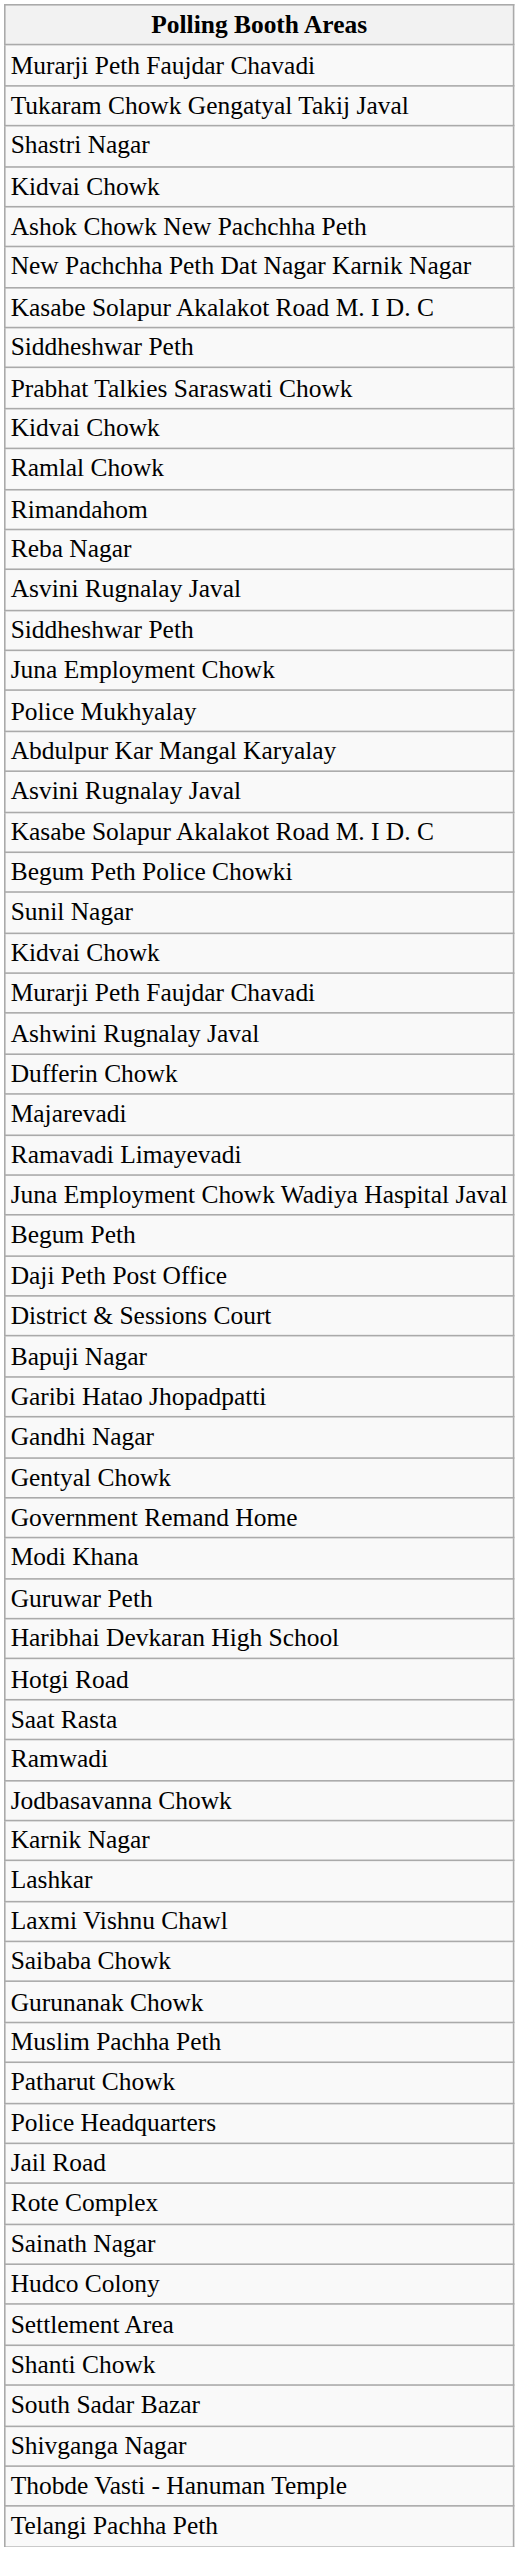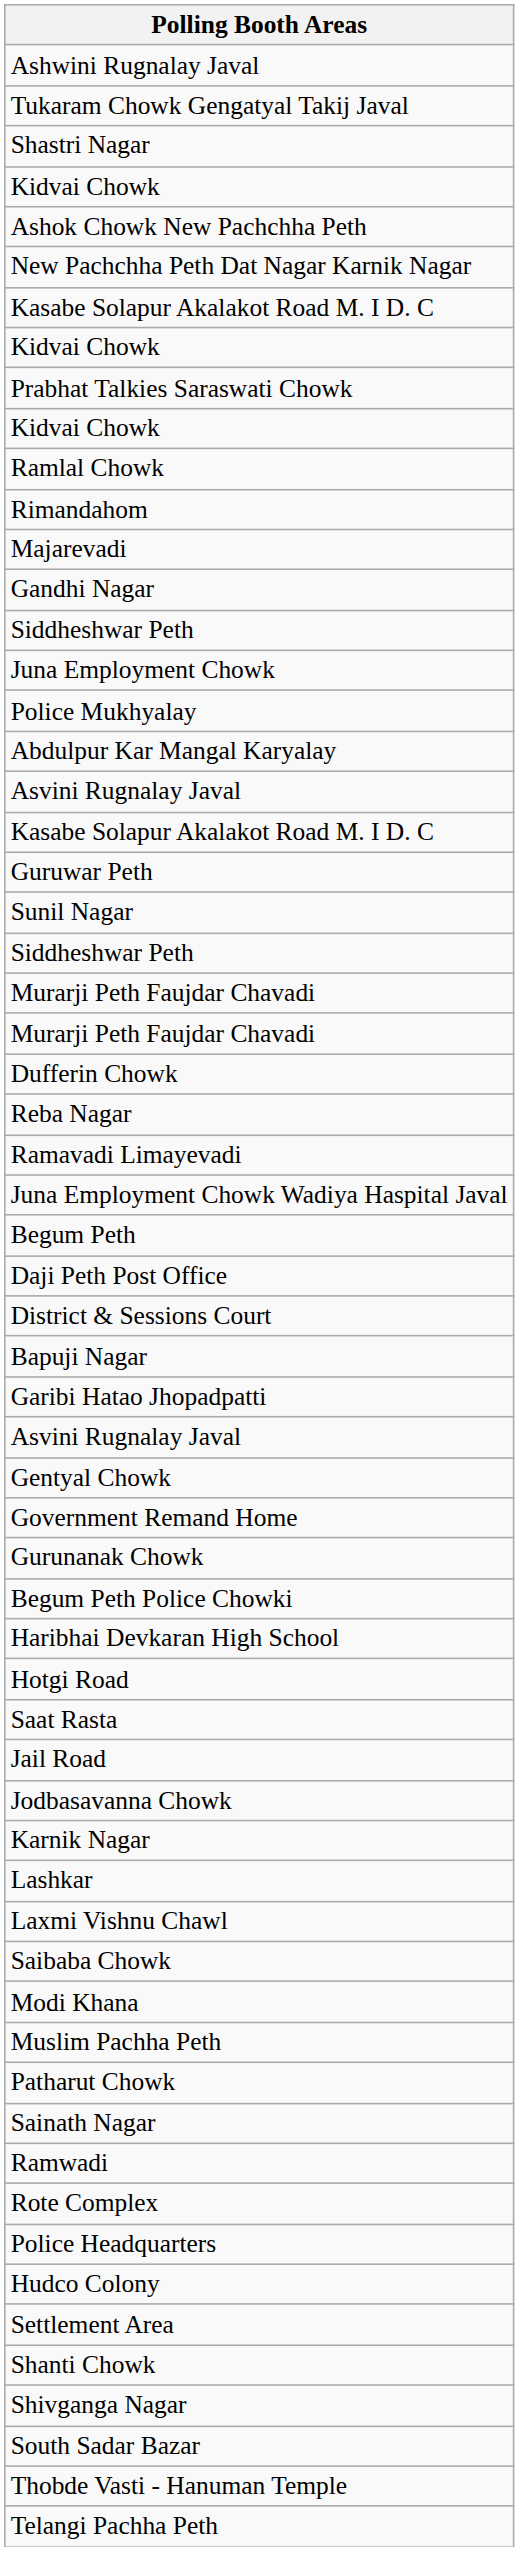(163, 65) Murarji Peth Faujdar Chavadi -> (135, 65) Ashwini Rugnalay Javal
(102, 347) Siddheshwar Peth -> (85, 347) Kidvai Chowk
(71, 549) Reba Nagar -> (69, 549) Majarevadi
(126, 589) Asvini Rugnalay Javal -> (82, 589) Gandhi Nagar
(152, 871) Begum Peth Police Chowki -> (82, 871) Guruwar Peth
(85, 952) Kidvai Chowk -> (102, 952) Siddheshwar Peth
(135, 1033) Ashwini Rugnalay Javal -> (163, 1033) Murarji Peth Faujdar Chavadi
(69, 1114) Majarevadi -> (71, 1114) Reba Nagar
(82, 1436) Gandhi Nagar -> (126, 1436) Asvini Rugnalay Javal
(75, 1557) Modi Khana -> (107, 1557) Gurunanak Chowk
(82, 1598) Guruwar Peth -> (152, 1598) Begum Peth Police Chowki
(59, 1759) Ramwadi -> (58, 1759) Jail Road
(107, 2001) Gurunanak Chowk -> (75, 2001) Modi Khana
(113, 2122) Police Headquarters -> (83, 2122) Sainath Nagar
(58, 2163) Jail Road -> (59, 2163) Ramwadi
(83, 2243) Sainath Nagar -> (113, 2243) Police Headquarters
(105, 2405) South Sadar Bazar -> (99, 2405) Shivganga Nagar
(99, 2445) Shivganga Nagar -> (105, 2445) South Sadar Bazar
